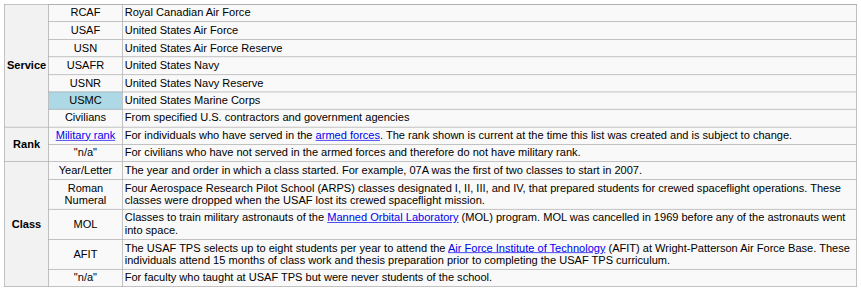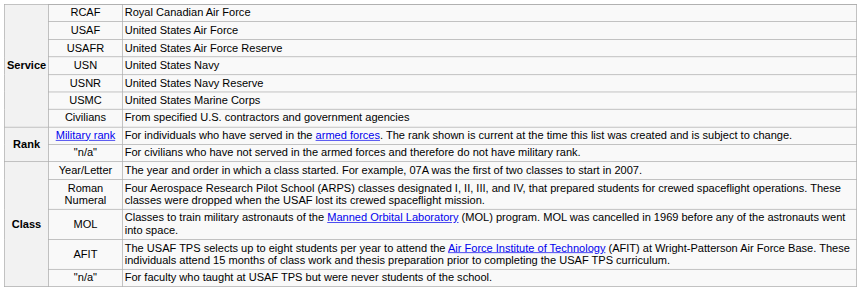(85, 48) USN -> (85, 48) USAFR
(85, 65) USAFR -> (85, 65) USN
(85, 100) lightblue background -> (85, 100) no background
